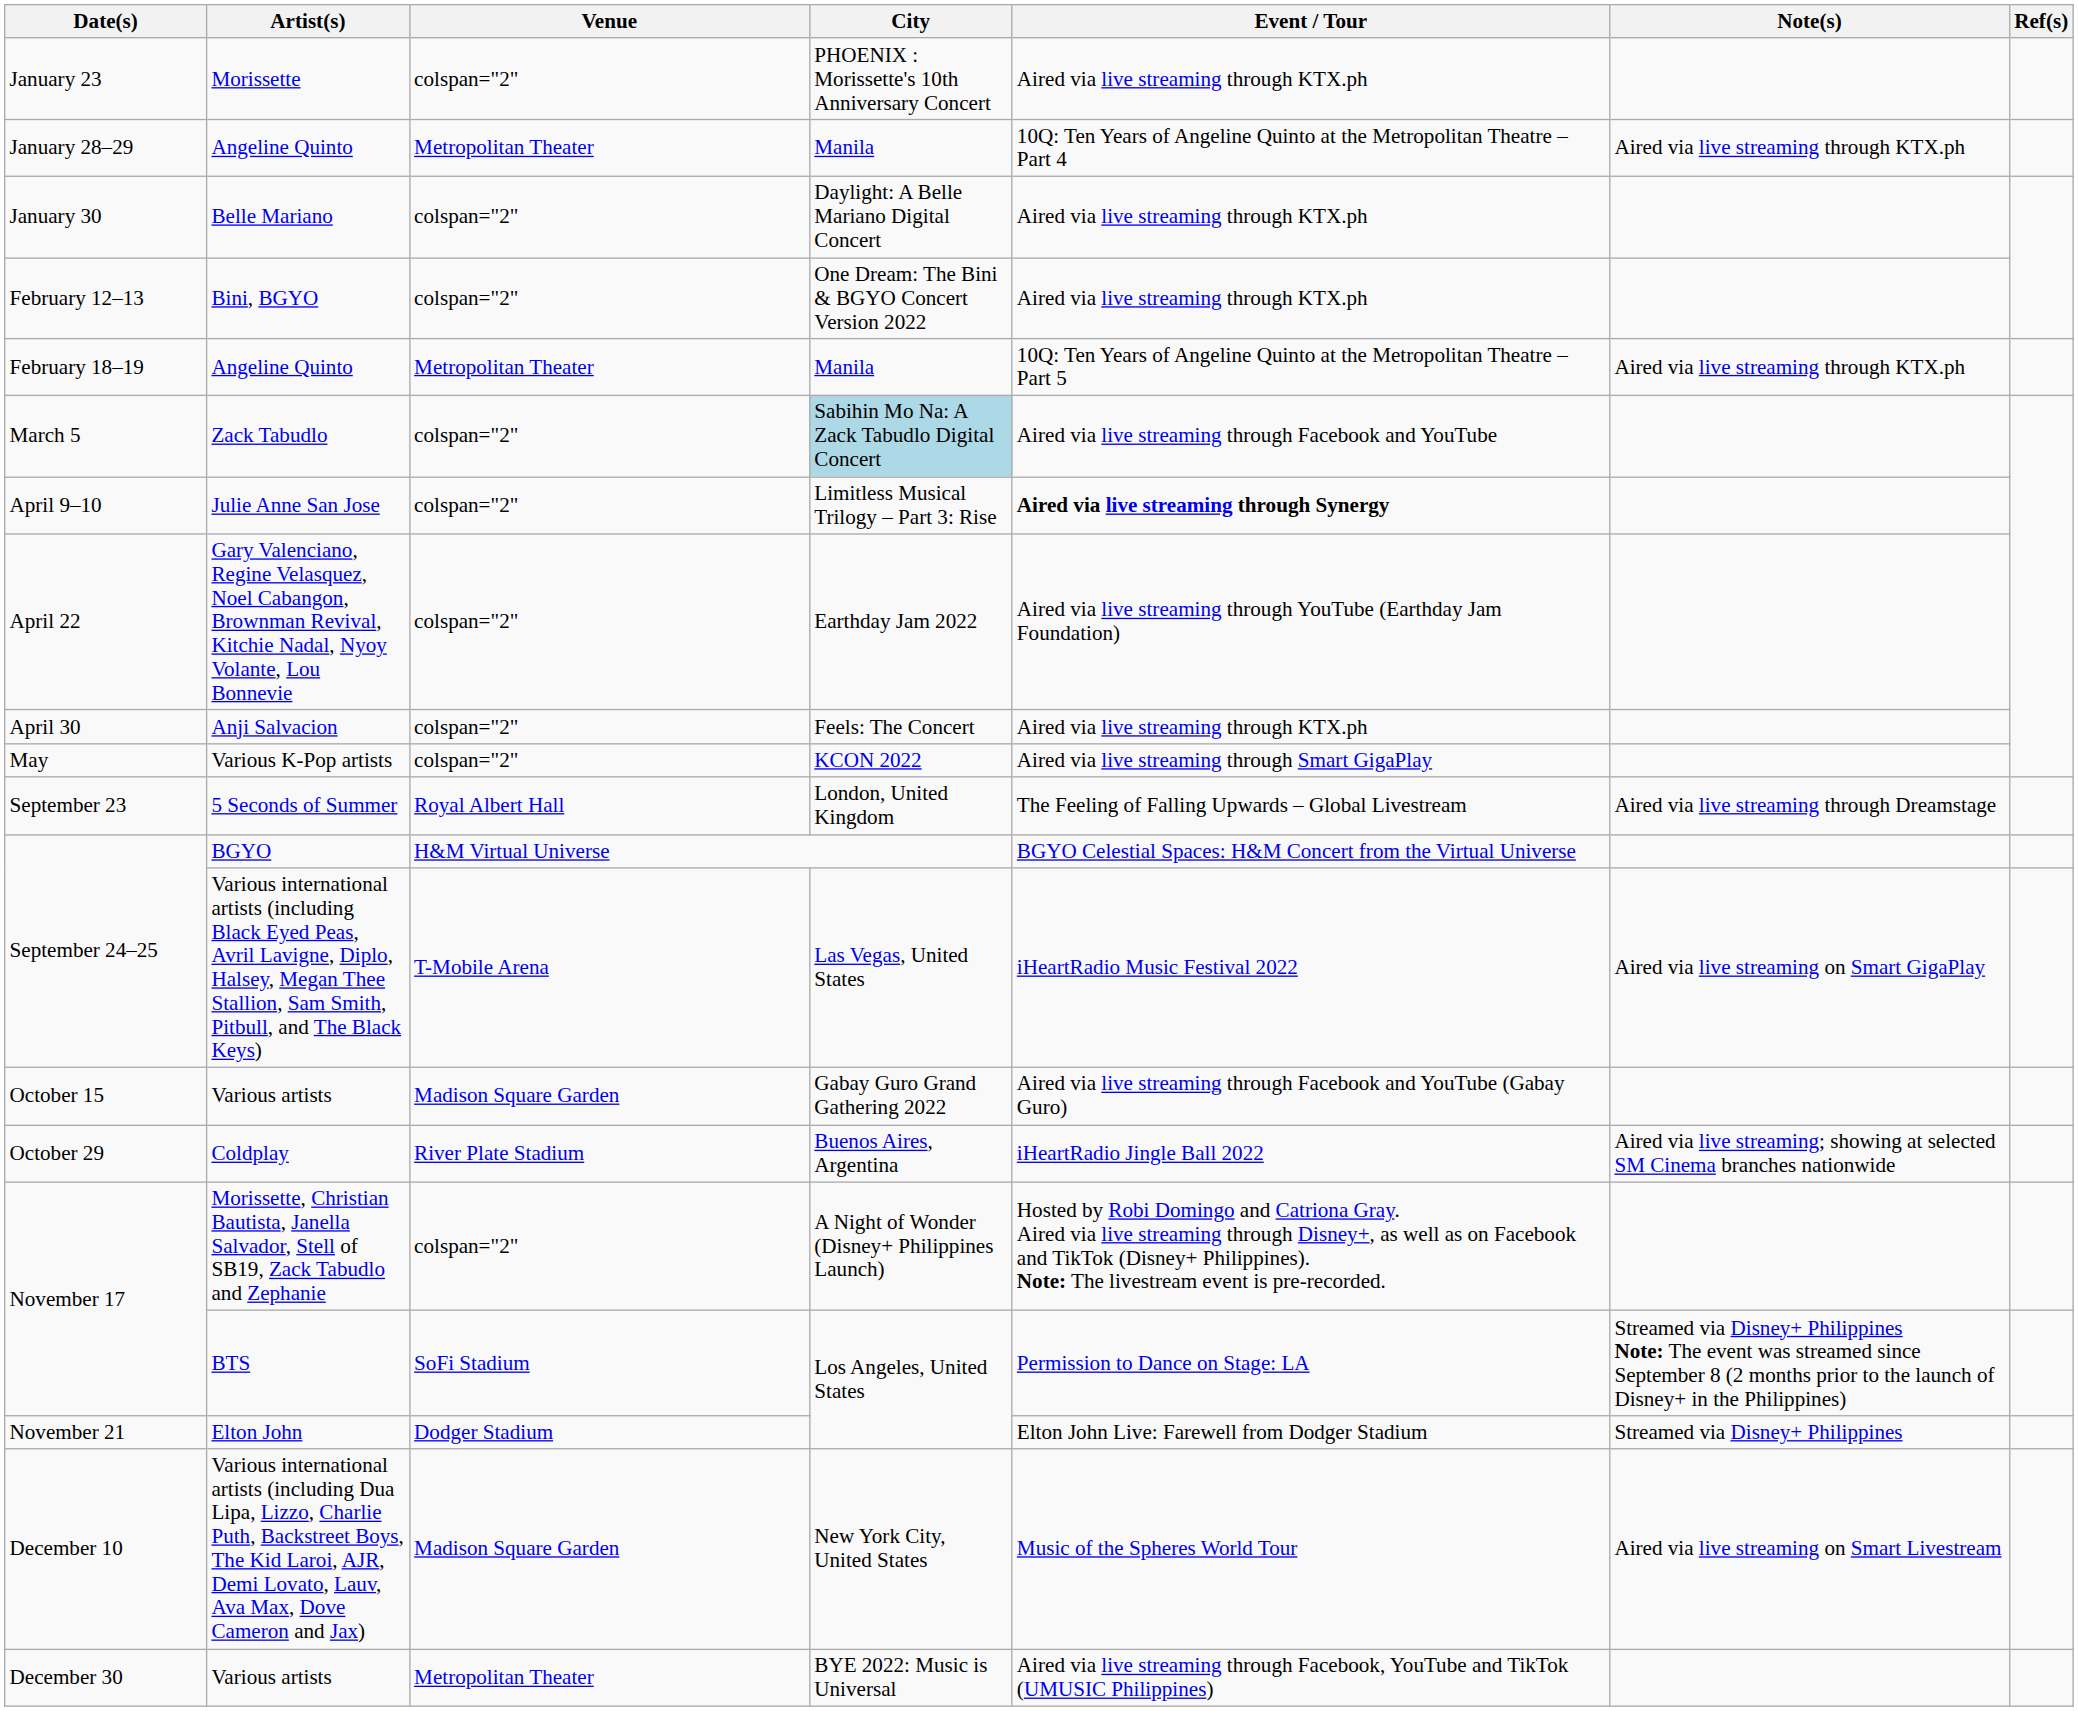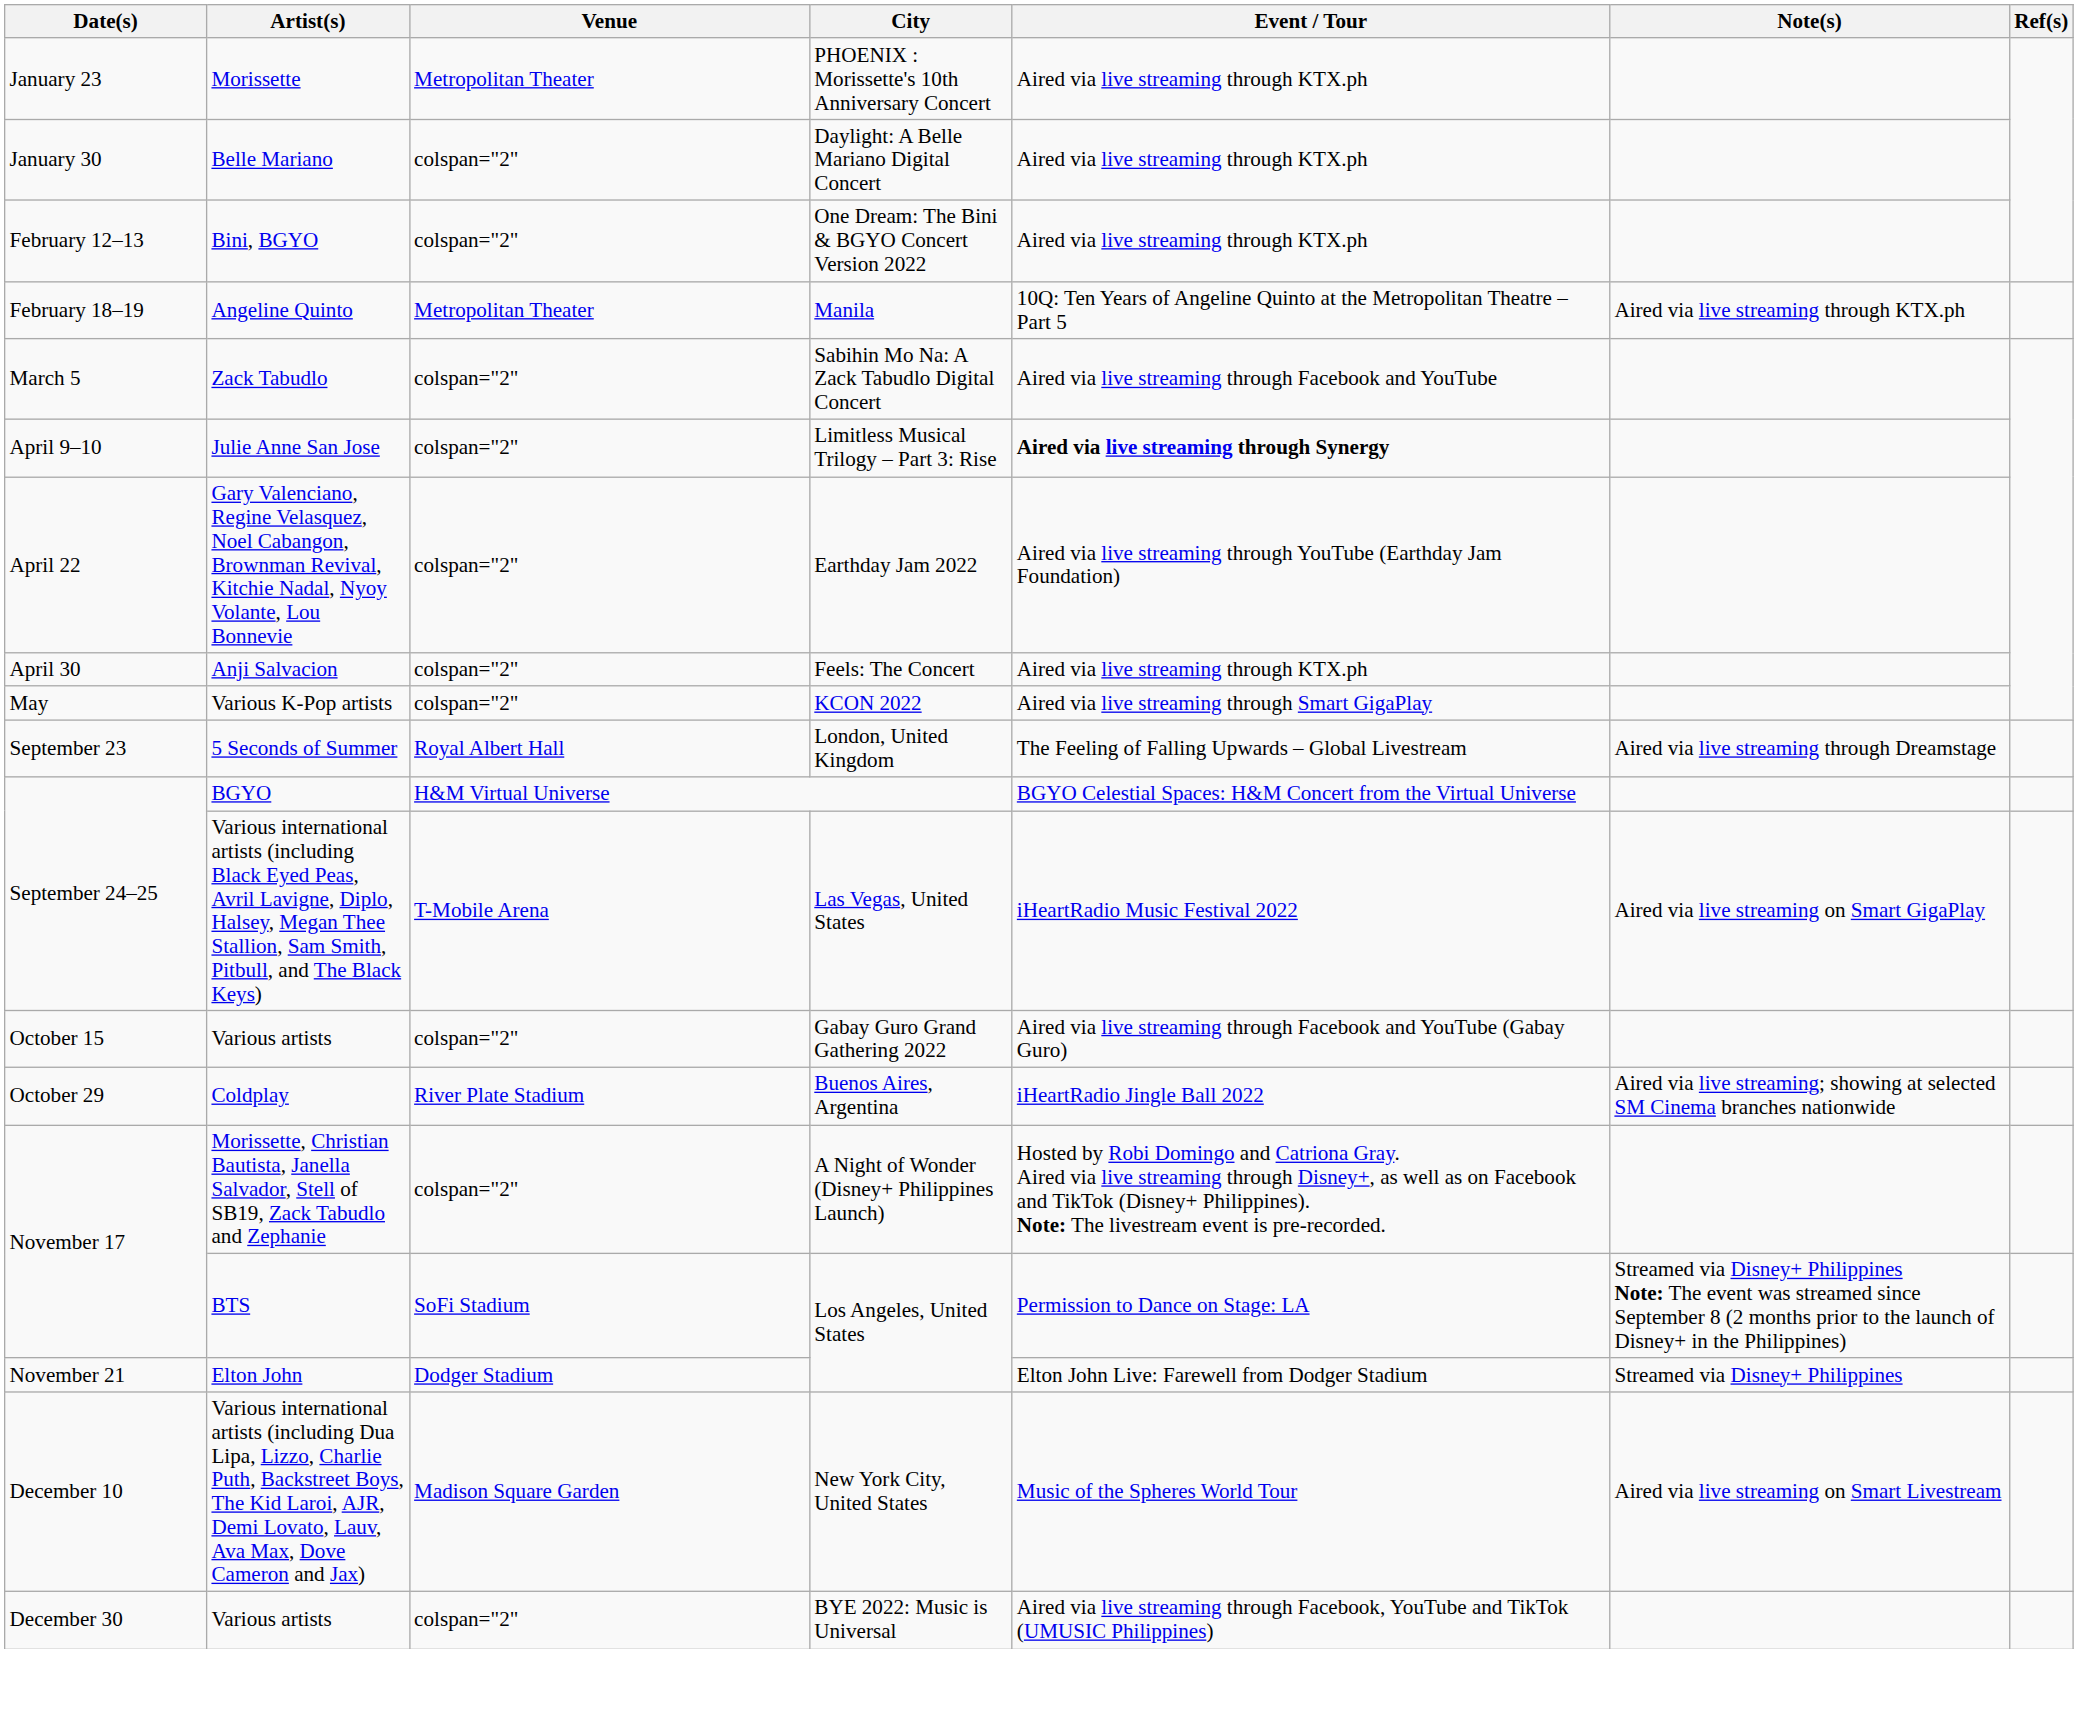(466, 78) colspan="2" -> (504, 78) Metropolitan Theater
- row: (71, 147)
(904, 436) lightblue background -> (904, 378) no background
(517, 1096) Madison Square Garden -> (466, 1038) colspan="2"
(504, 1677) Metropolitan Theater -> (466, 1619) colspan="2"
